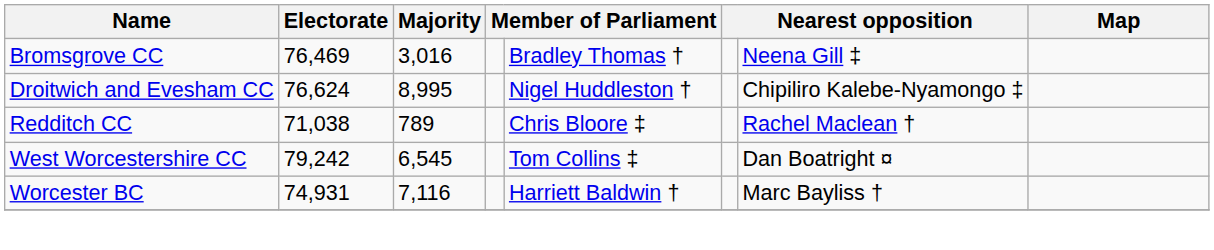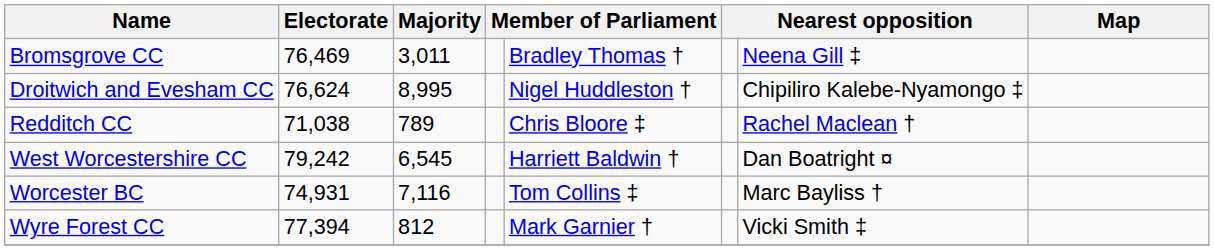(425, 55) 3,016 -> (424, 55) 3,011
(574, 158) Tom Collins ‡ -> (594, 158) Harriett Baldwin †
(594, 192) Harriett Baldwin † -> (574, 192) Tom Collins ‡
+ row: (87, 227)
